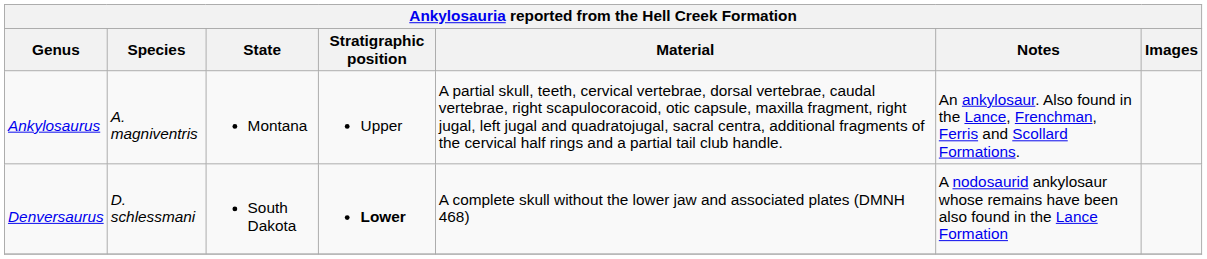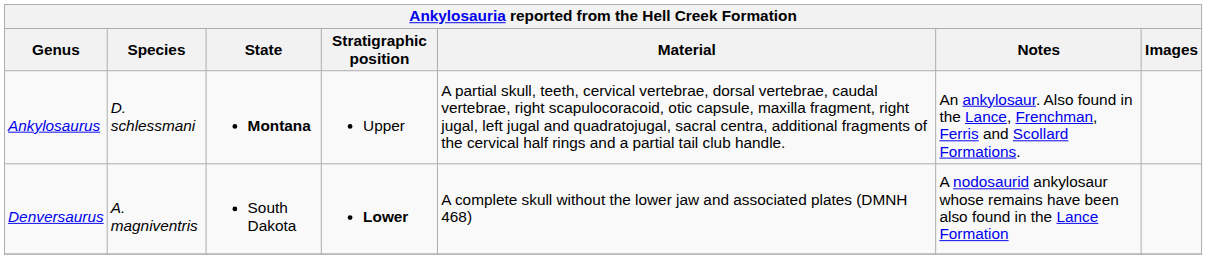(154, 125) A. magniventris -> (153, 117) D. schlessmani
(262, 126) normal -> (263, 126) bold
(153, 208) D. schlessmani -> (154, 217) A. magniventris
